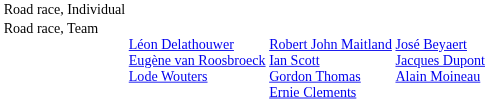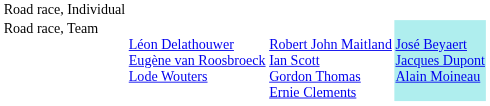(440, 60) no background -> (440, 60) paleturquoise background
